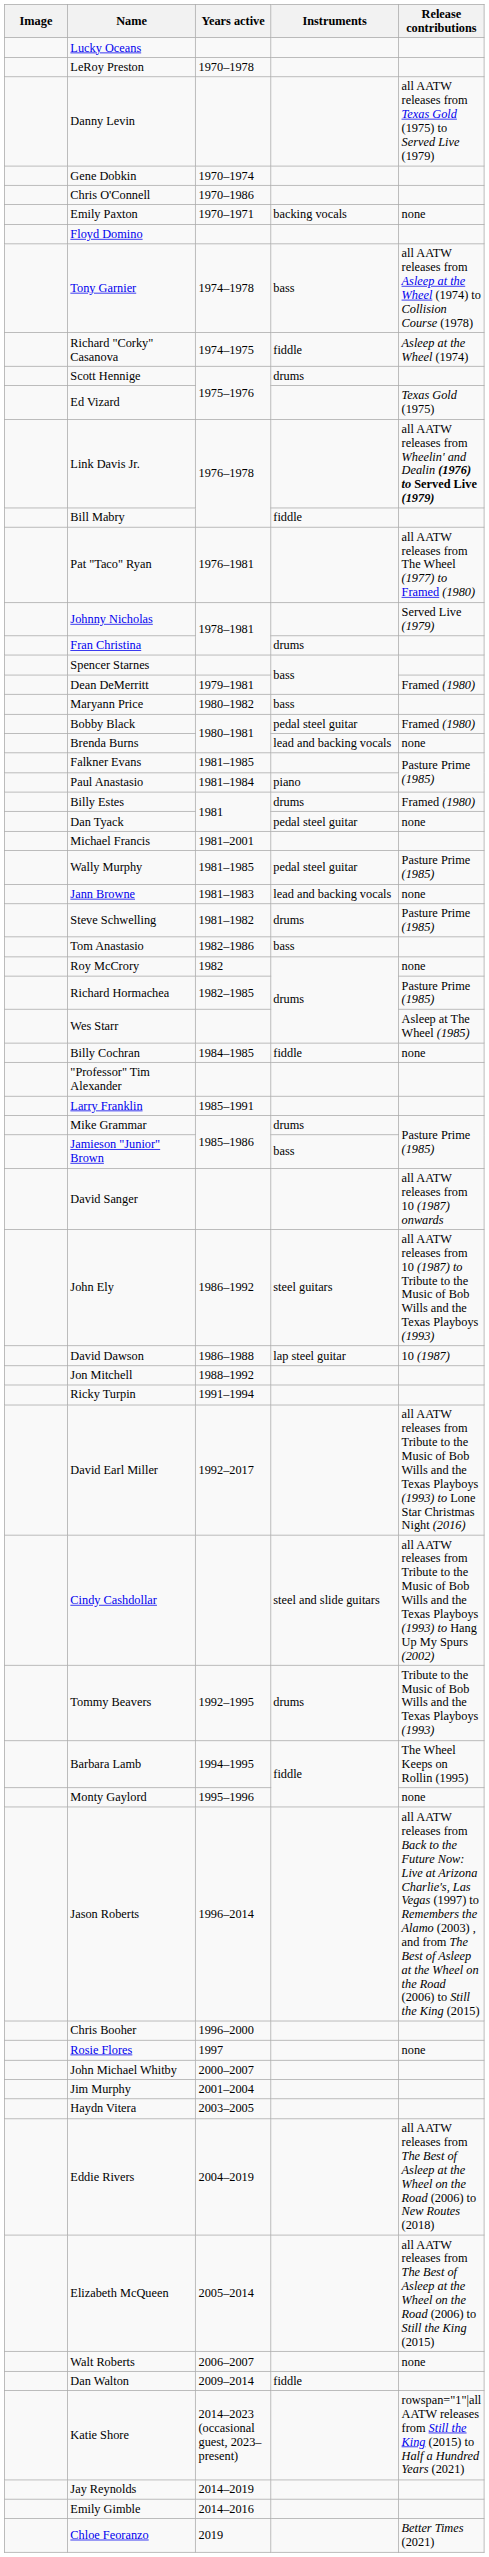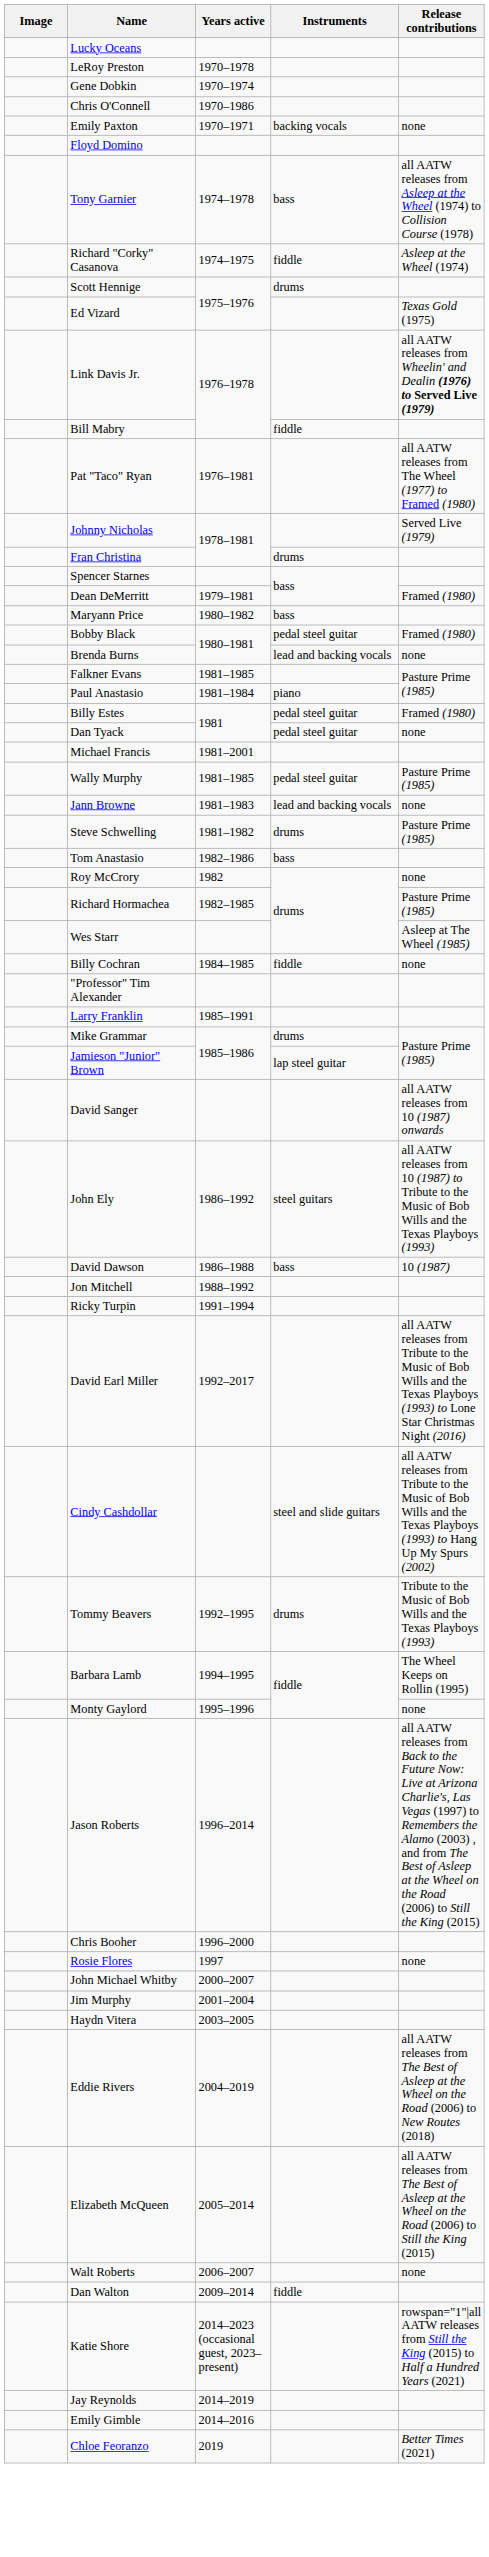- row: (103, 121)
(289, 801) drums -> (315, 713) pedal steel guitar
(284, 1151) bass -> (310, 1062) lap steel guitar
(310, 1355) lap steel guitar -> (284, 1267) bass
